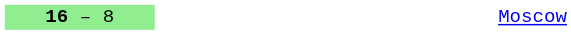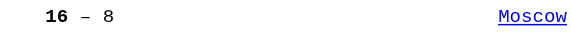(80, 17) lightgreen background -> (80, 17) no background
